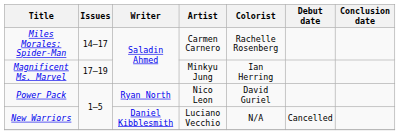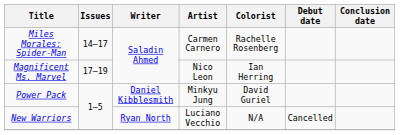(203, 72) Minkyu Jung -> (203, 72) Nico Leon
(146, 95) Ryan North -> (146, 95) Daniel Kibblesmith
(203, 95) Nico Leon -> (203, 95) Minkyu Jung
(146, 118) Daniel Kibblesmith -> (146, 118) Ryan North
